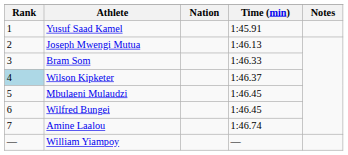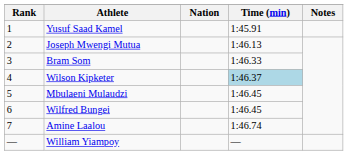(9, 77) lightblue background -> (9, 77) no background
(246, 77) no background -> (246, 77) lightblue background
